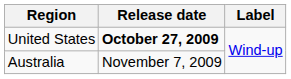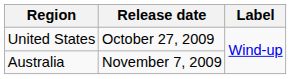(160, 39) bold -> (158, 39) normal
